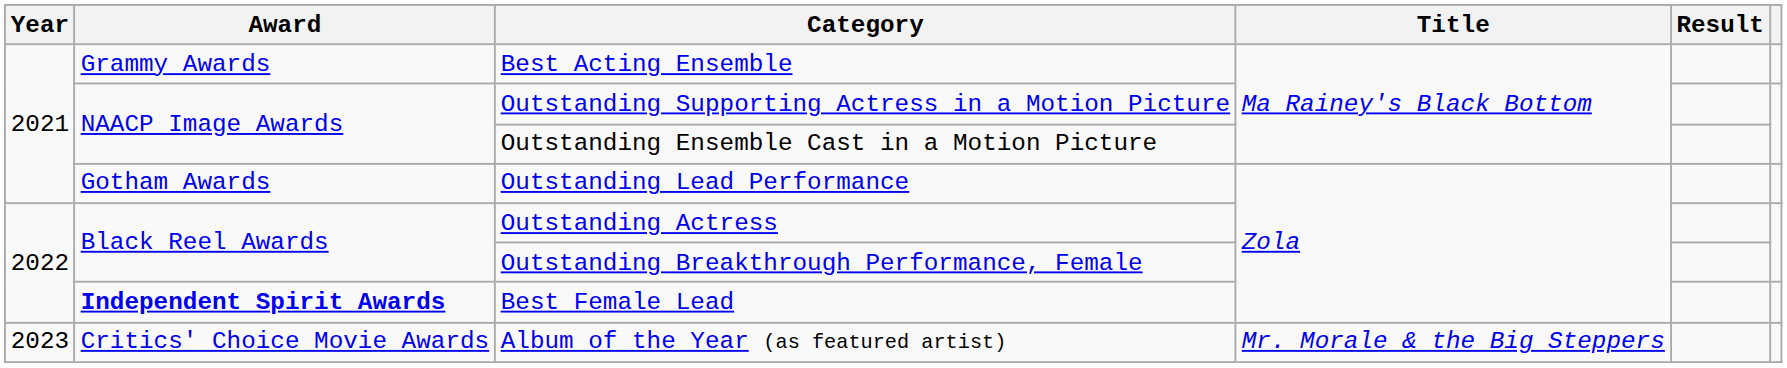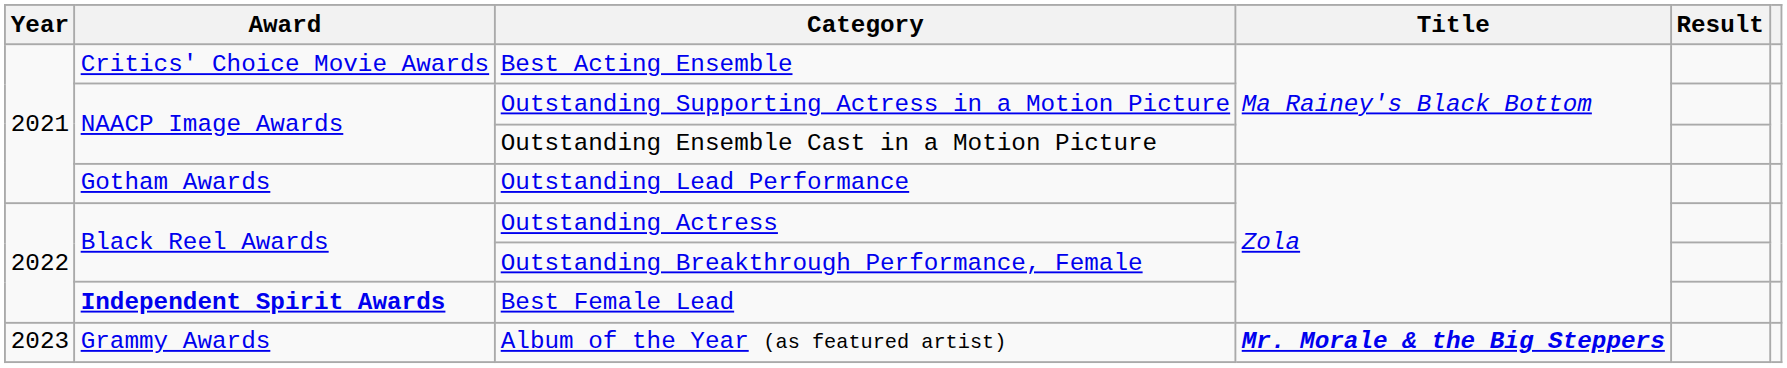(175, 64) Grammy Awards -> (285, 64) Critics' Choice Movie Awards
(285, 342) Critics' Choice Movie Awards -> (175, 342) Grammy Awards
(1453, 342) normal -> (1453, 342) bold
